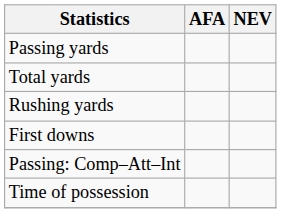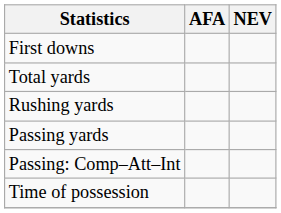rows swapped: (52, 134) <-> (59, 48)
